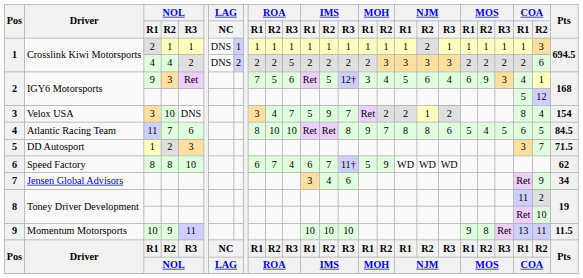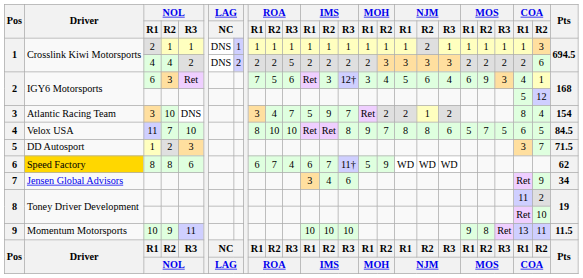(152, 79) 9 -> (152, 79) 6
(329, 79) 5 -> (329, 79) 3
(50, 113) Velox USA -> (71, 113) Atlantic Racing Team
(71, 130) Atlantic Racing Team -> (50, 130) Velox USA
(191, 130) 6 -> (191, 130) 10
(486, 130) 4 -> (486, 130) 7
(56, 163) no background -> (56, 163) gold background
(191, 163) 10 -> (191, 163) 6
